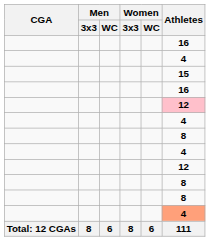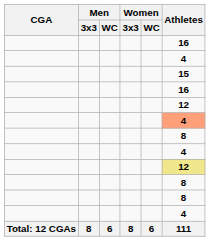(184, 105) pink background -> (184, 105) no background
(184, 121) no background -> (184, 121) lightsalmon background
(184, 167) no background -> (184, 167) khaki background
(184, 214) lightsalmon background -> (184, 214) no background
